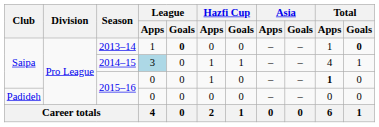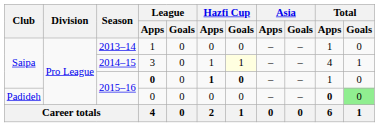(182, 46) bold -> (182, 46) normal
(359, 46) bold -> (359, 46) normal
(152, 63) lightblue background -> (152, 63) no background
(241, 63) no background -> (241, 63) lightyellow background
(152, 79) normal -> (152, 79) bold
(212, 79) normal -> (212, 79) bold
(241, 79) normal -> (241, 79) bold
(330, 79) bold -> (330, 79) normal
(330, 96) normal -> (330, 96) bold
(359, 96) no background -> (359, 96) lightgreen background
